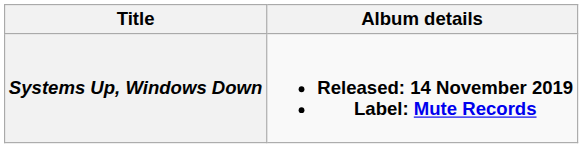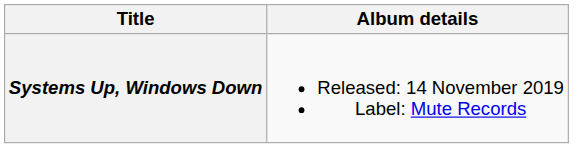(422, 99) bold -> (417, 99) normal
